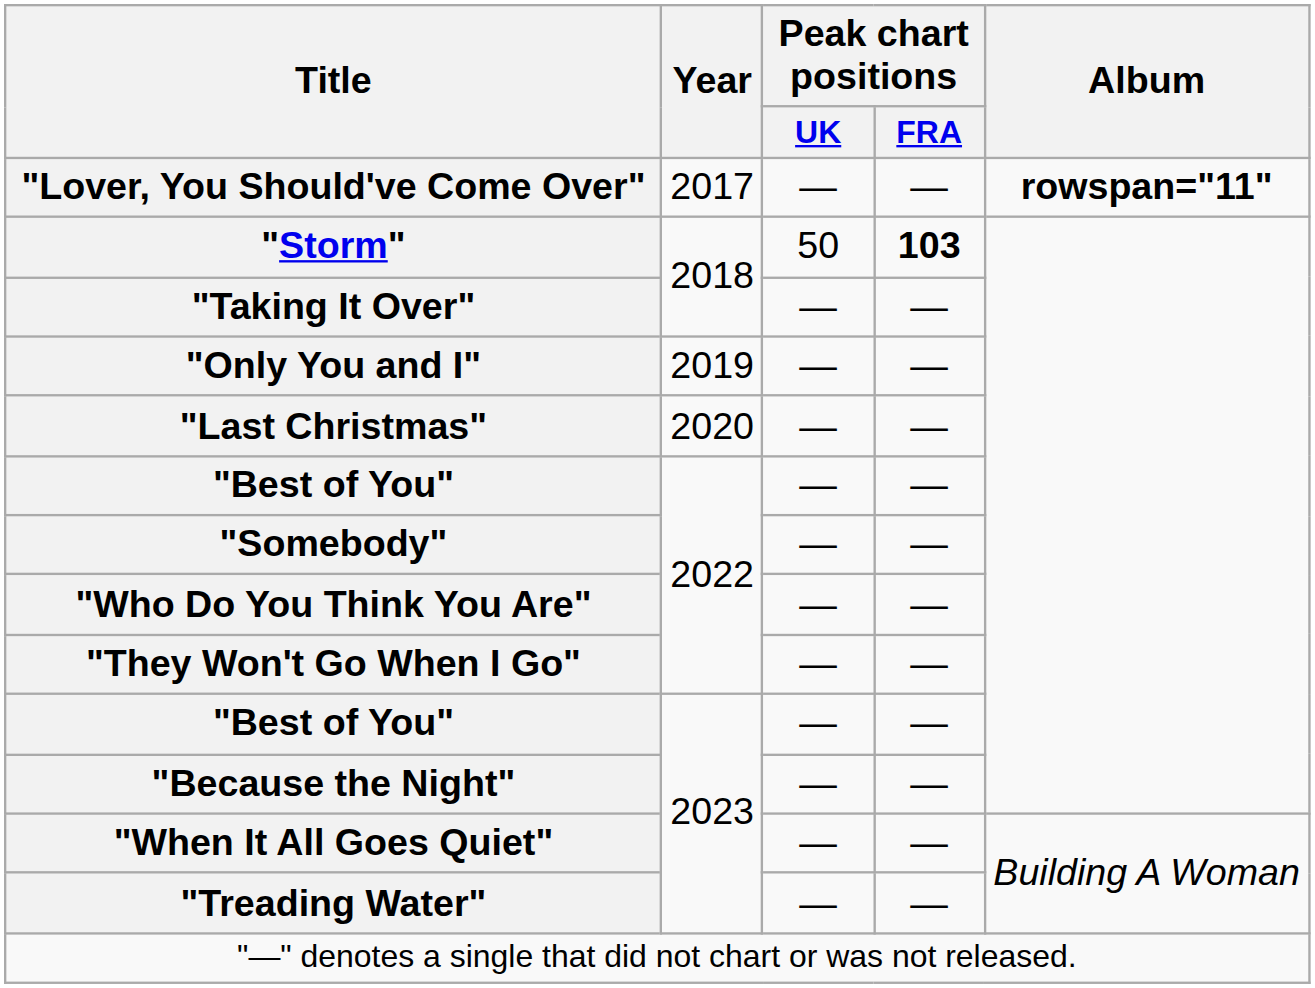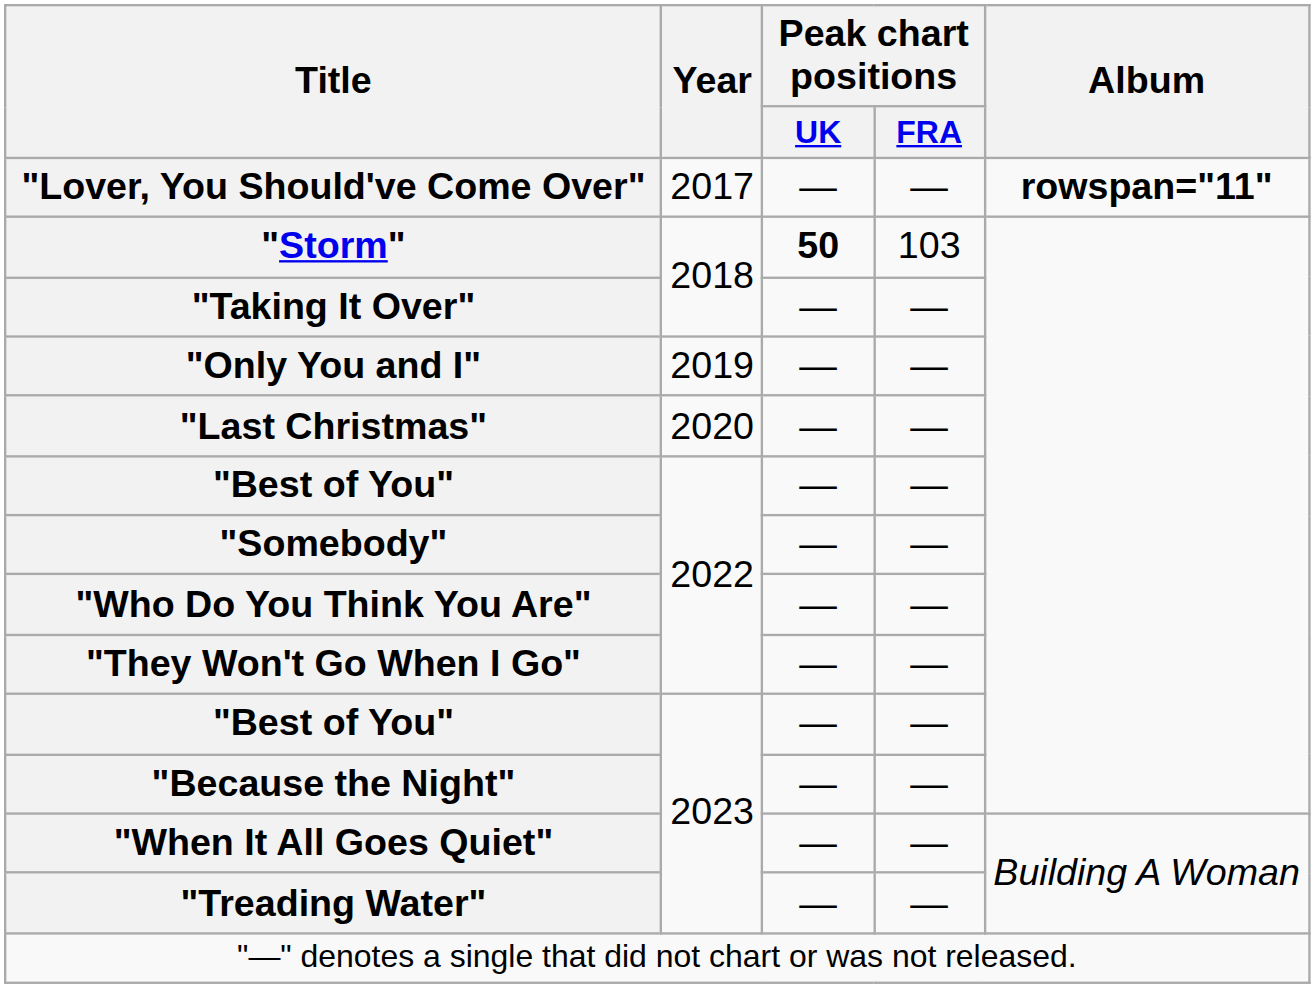(818, 246) normal -> (818, 246) bold
(929, 246) bold -> (929, 246) normal
